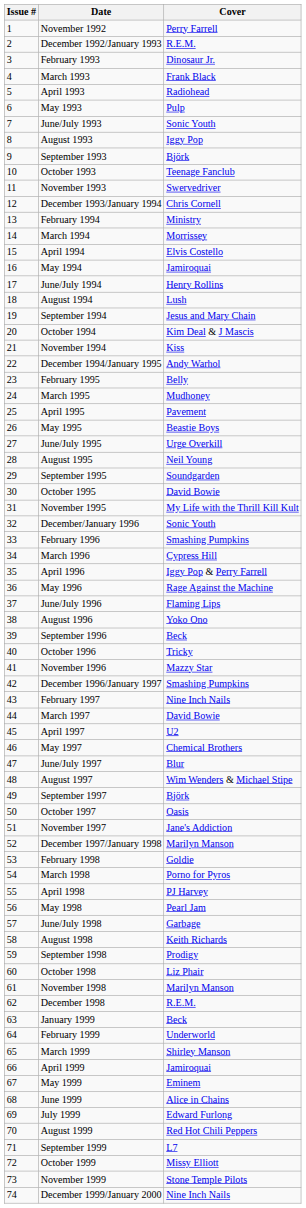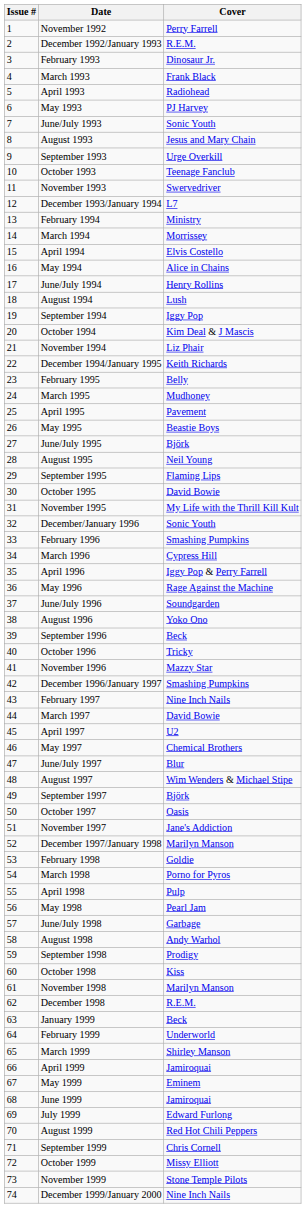(176, 108) Pulp -> (187, 108) PJ Harvey
(185, 140) Iggy Pop -> (211, 140) Jesus and Mary Chain
(178, 156) Björk -> (194, 156) Urge Overkill
(194, 204) Chris Cornell -> (172, 204) L7
(189, 268) Jamiroquai -> (198, 268) Alice in Chains
(211, 316) Jesus and Mary Chain -> (185, 316) Iggy Pop
(175, 348) Kiss -> (185, 348) Liz Phair
(193, 364) Andy Warhol -> (197, 364) Keith Richards
(194, 444) Urge Overkill -> (178, 444) Björk
(193, 476) Soundgarden -> (193, 476) Flaming Lips
(193, 603) Flaming Lips -> (193, 603) Soundgarden
(187, 891) PJ Harvey -> (176, 891) Pulp
(197, 939) Keith Richards -> (193, 939) Andy Warhol
(185, 971) Liz Phair -> (175, 971) Kiss
(198, 1099) Alice in Chains -> (189, 1099) Jamiroquai
(172, 1147) L7 -> (194, 1147) Chris Cornell
